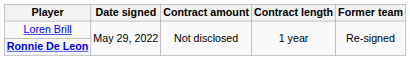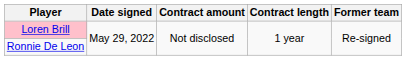(48, 30) no background -> (46, 30) pink background
(48, 47) bold -> (46, 47) normal
